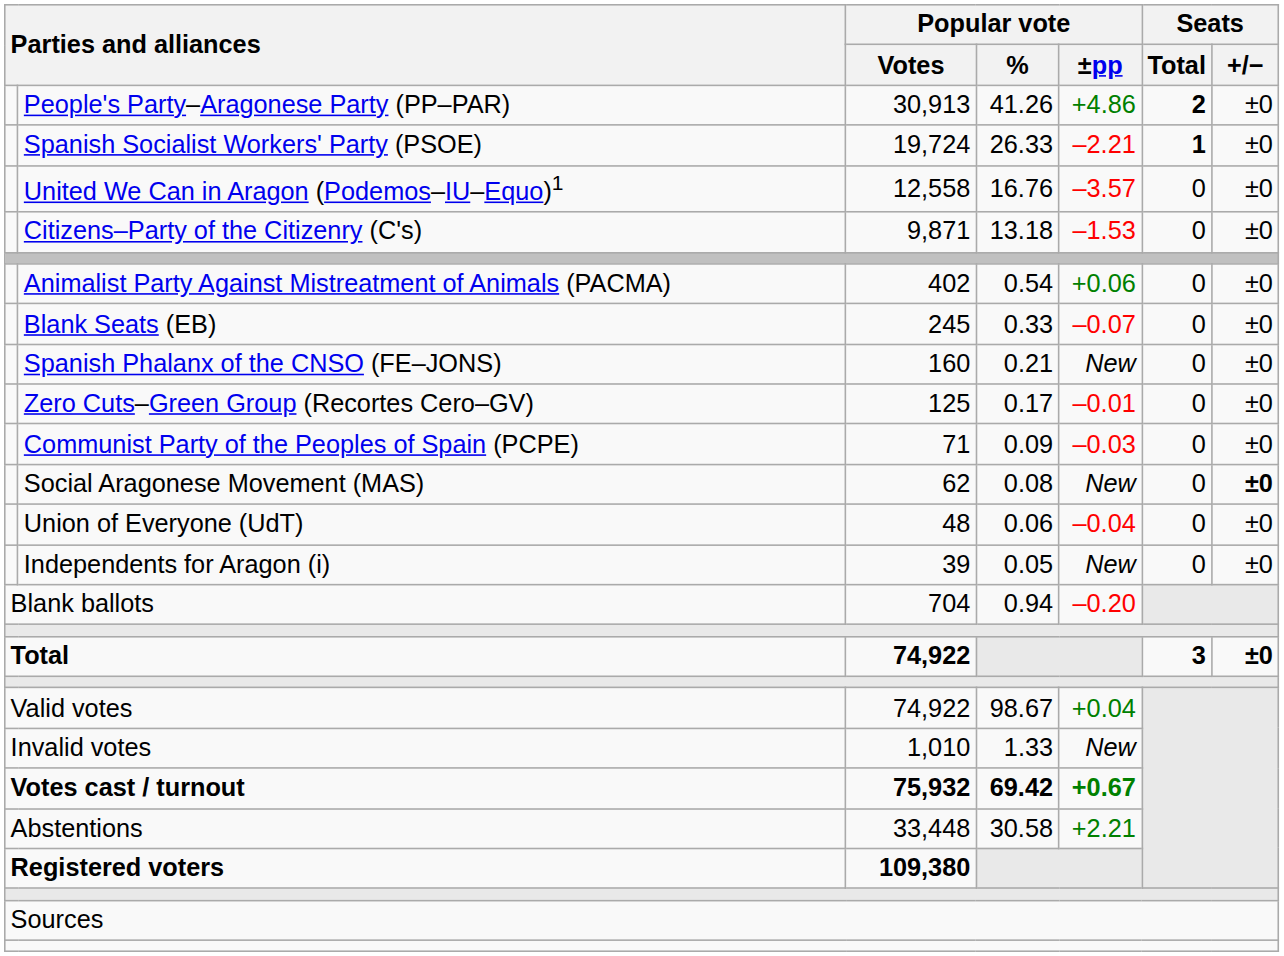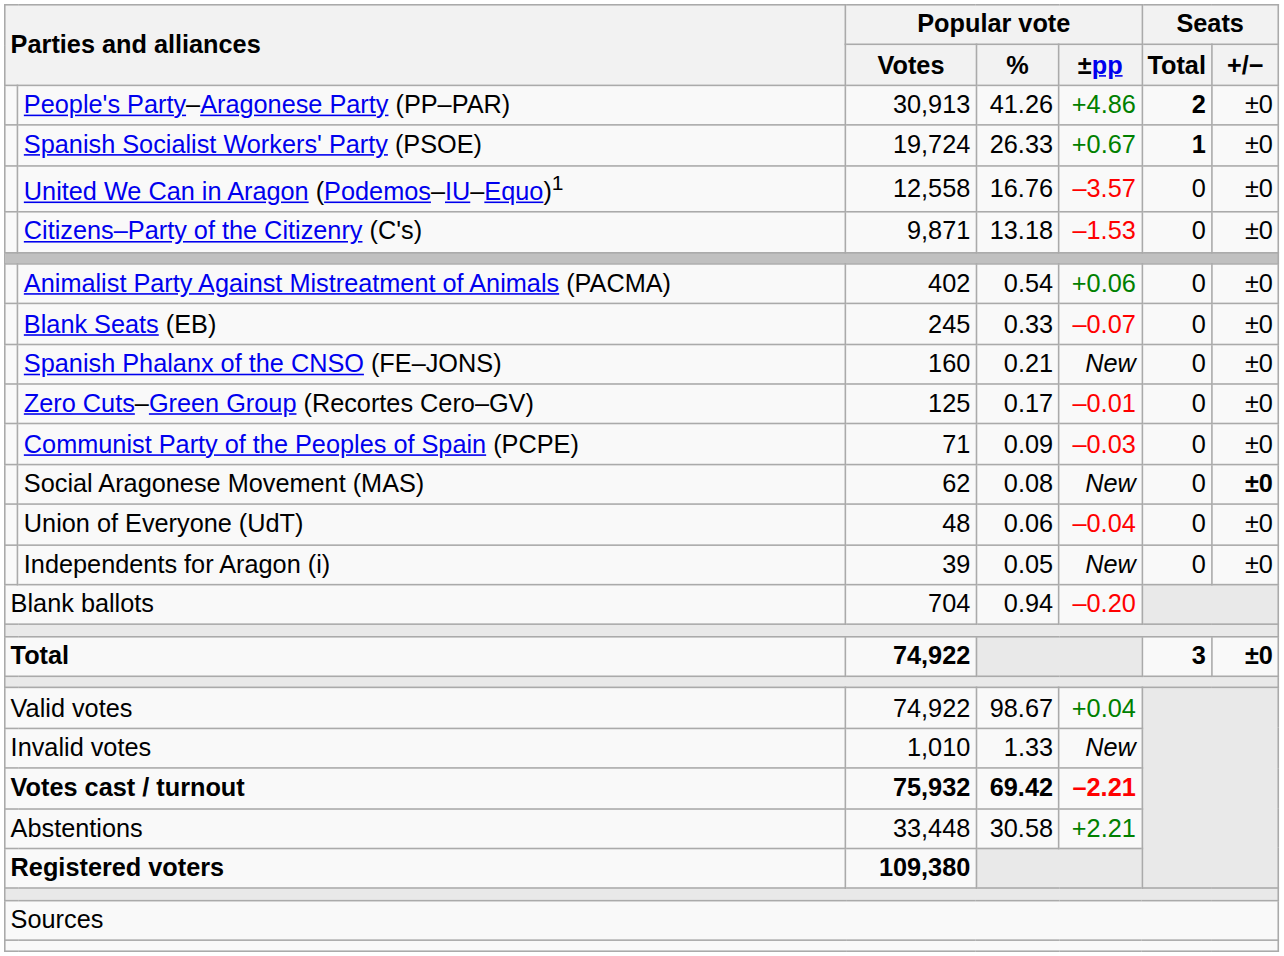(1104, 144) –2.21 -> (1104, 144) +0.67
(1104, 788) +0.67 -> (1104, 788) –2.21
